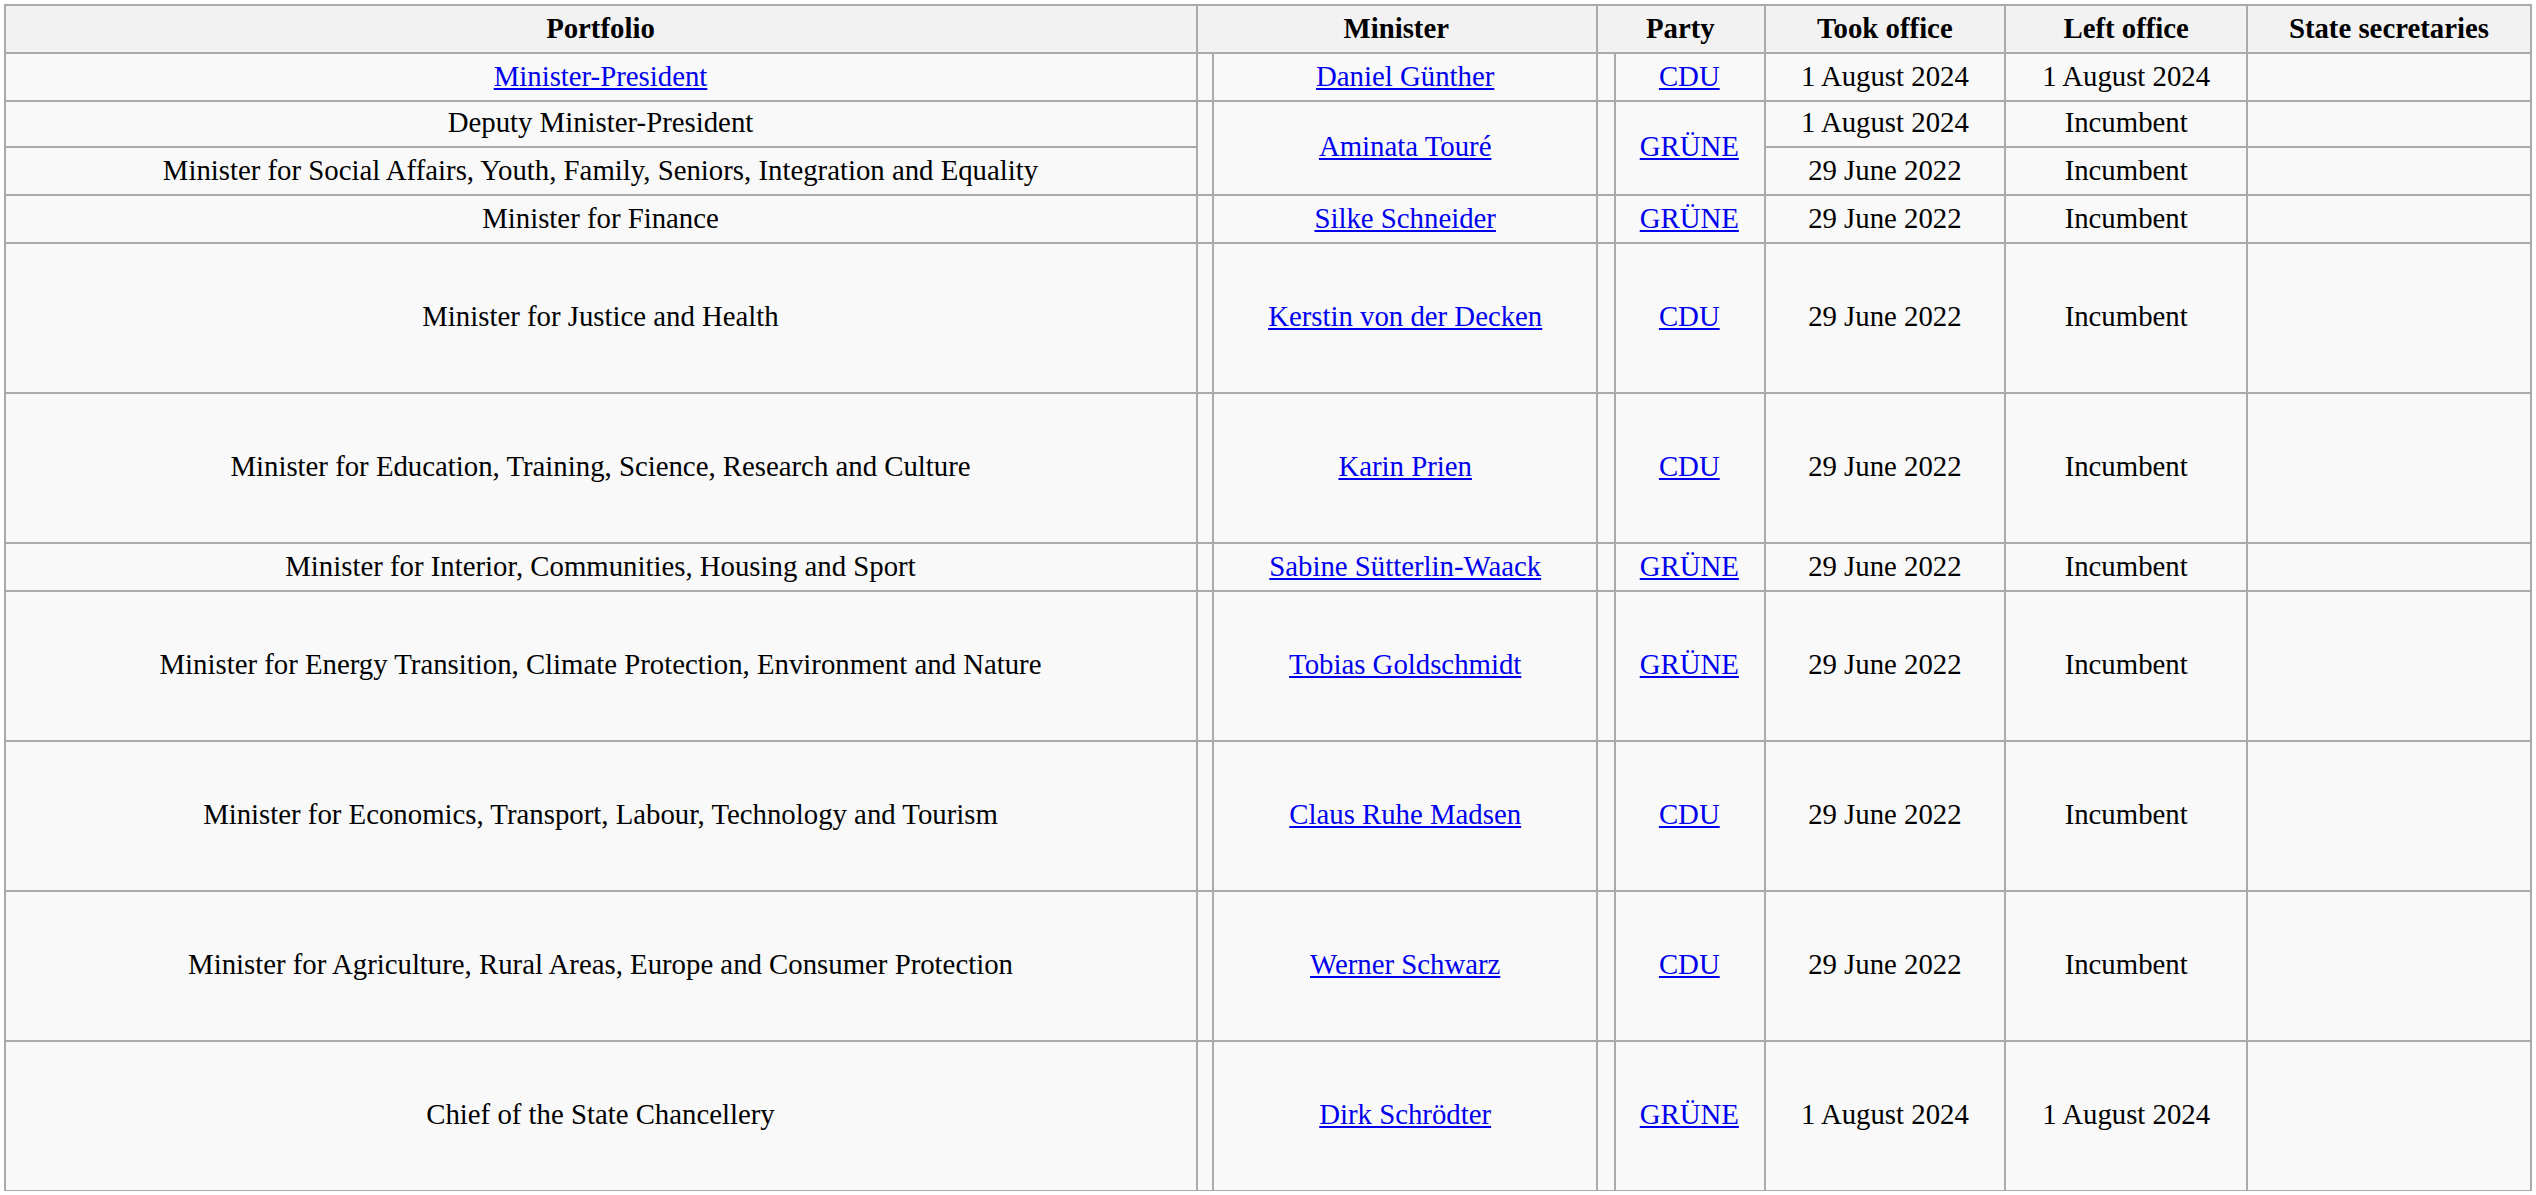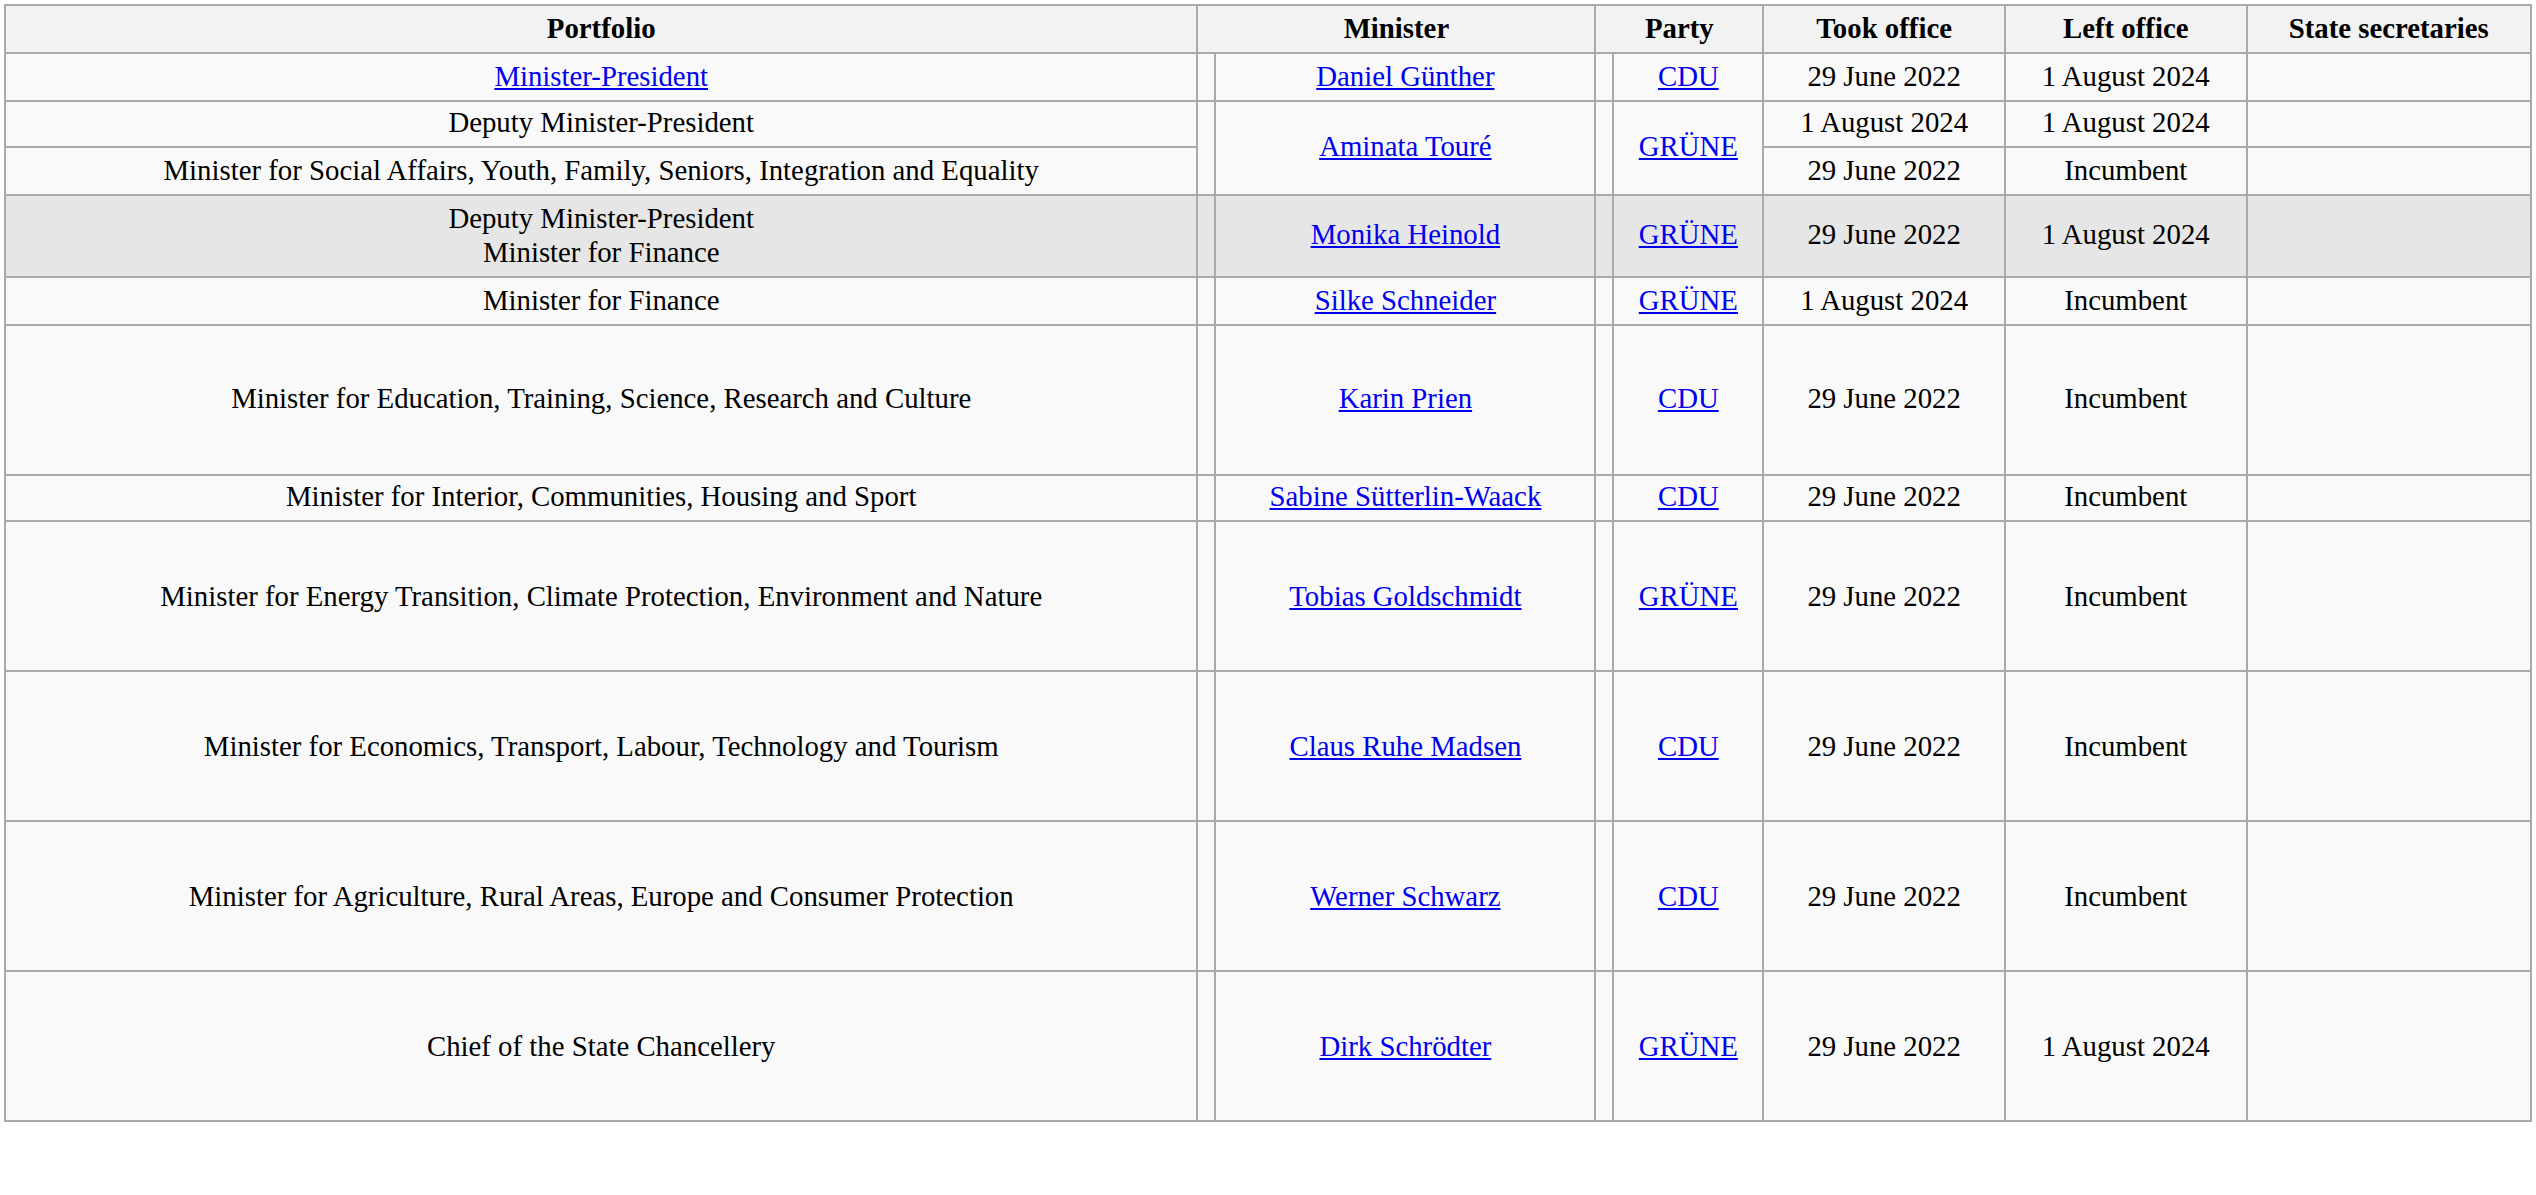(1885, 76) 1 August 2024 -> (1884, 76) 29 June 2022
(2126, 123) Incumbent -> (2126, 123) 1 August 2024
+ row: (601, 235)
(1885, 218) 29 June 2022 -> (1884, 300) 1 August 2024
- row: (600, 317)
(1689, 566) GRÜNE -> (1688, 497) CDU
(1885, 1114) 1 August 2024 -> (1884, 1046) 29 June 2022
